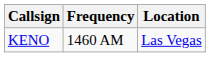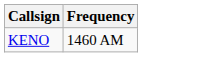- column: (171, 16)
